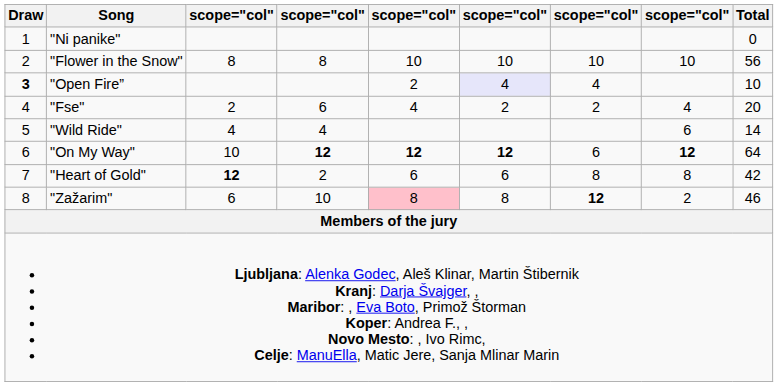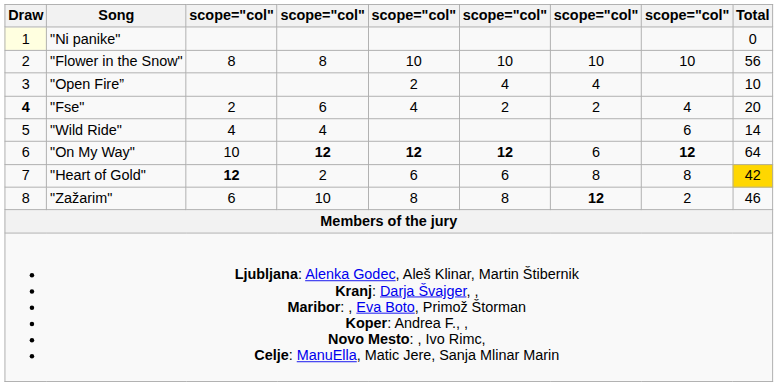(26, 38) no background -> (26, 38) lightyellow background
(26, 84) bold -> (26, 84) normal
(505, 84) lavender background -> (505, 84) no background
(26, 107) normal -> (26, 107) bold
(753, 175) no background -> (753, 175) gold background
(414, 198) pink background -> (414, 198) no background
